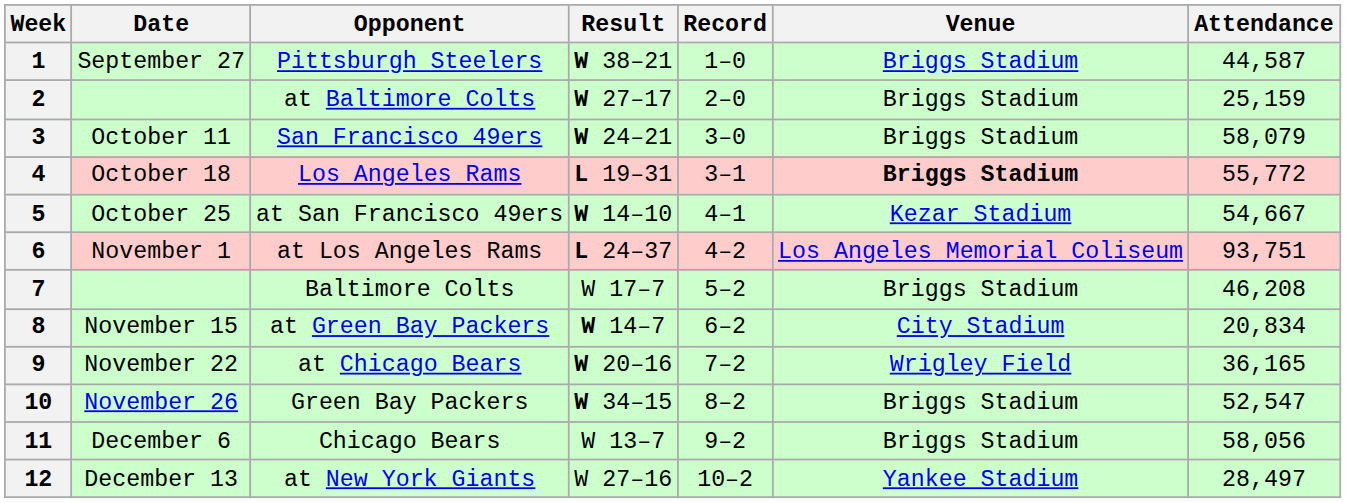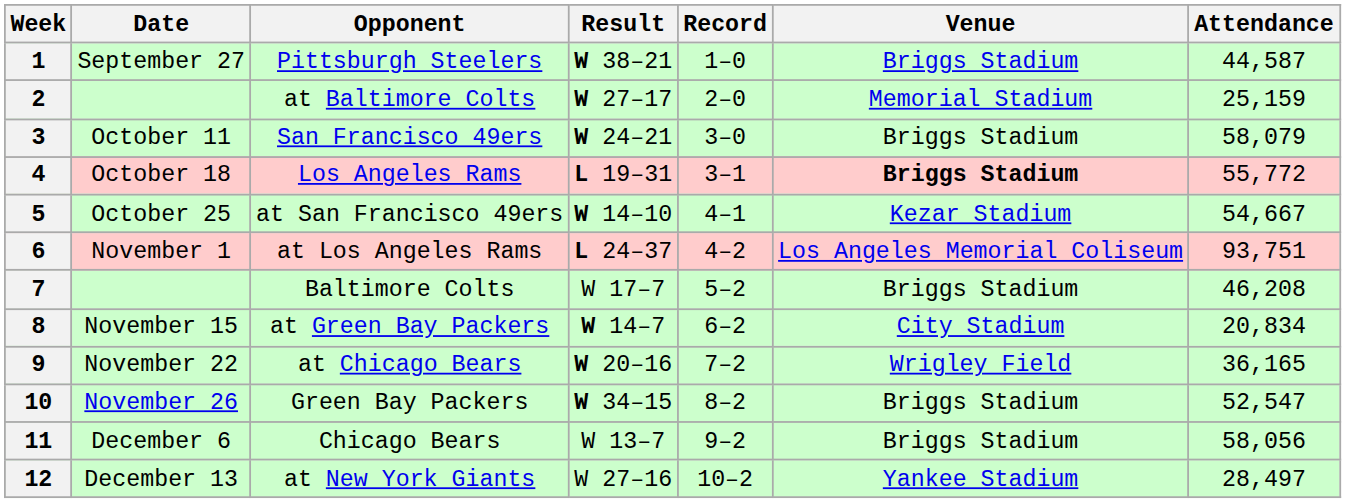(981, 100) Briggs Stadium -> (981, 100) Memorial Stadium
